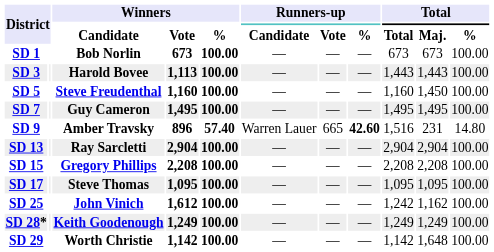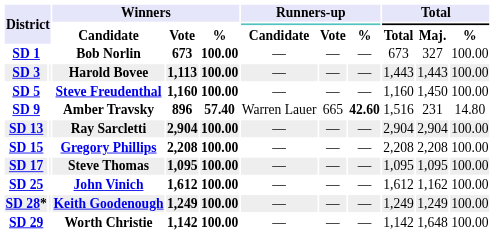(433, 54) 673 -> (433, 54) 327
- row: (26, 110)
(399, 203) 1,242 -> (399, 184) 1,612
